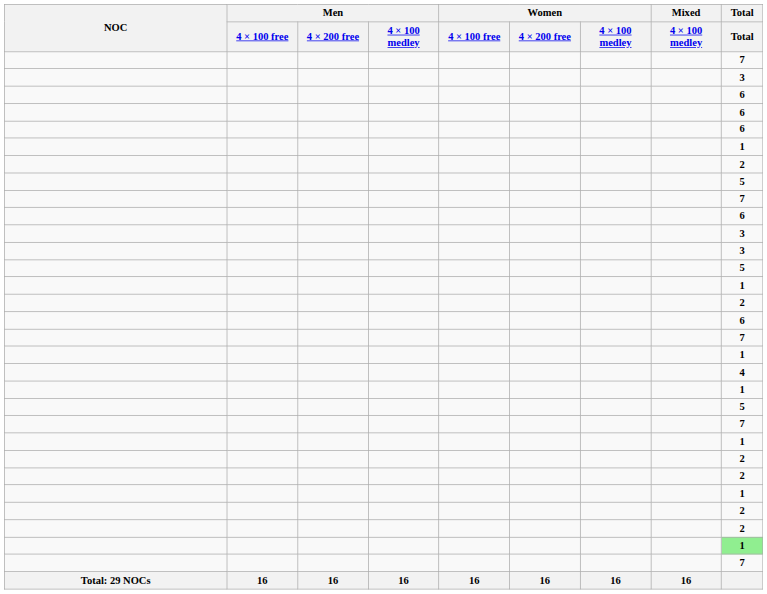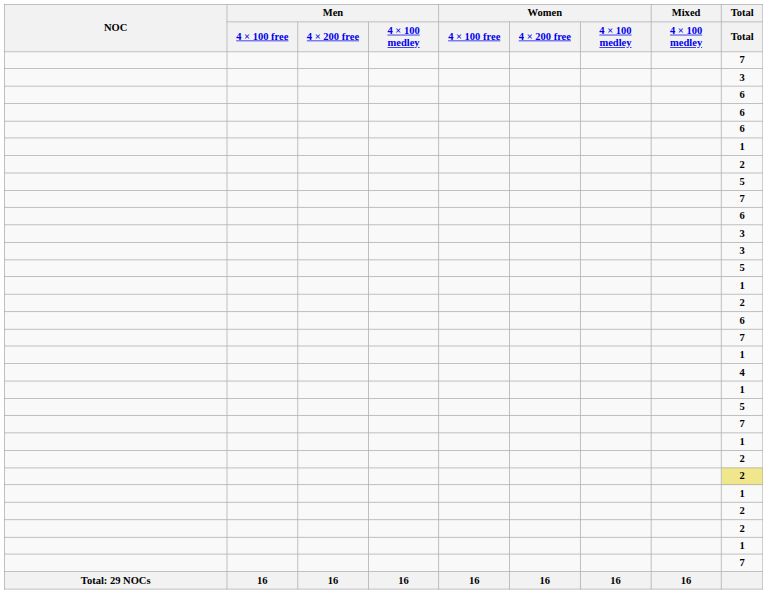(742, 476) no background -> (742, 476) khaki background
(742, 546) lightgreen background -> (742, 546) no background
